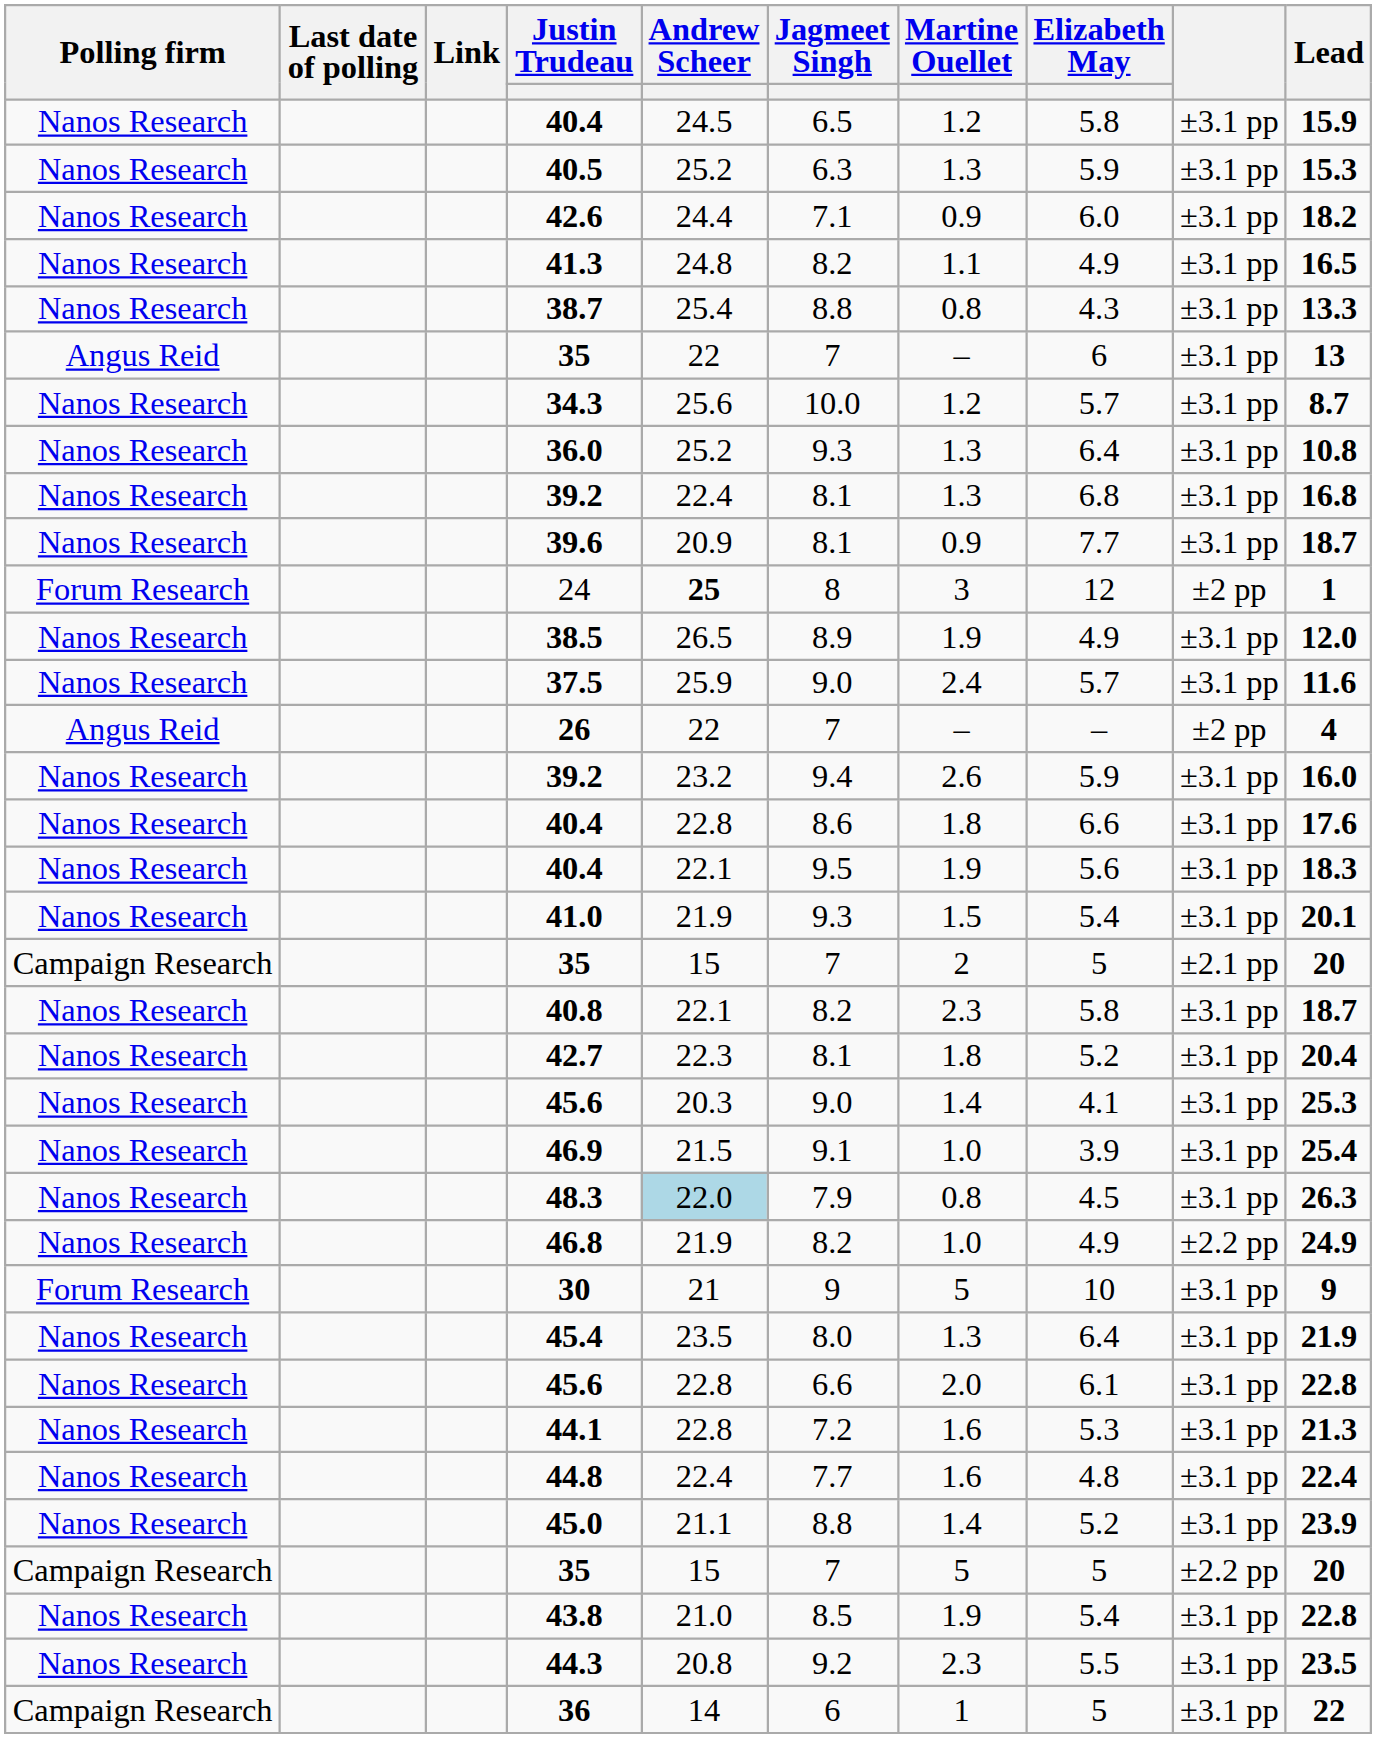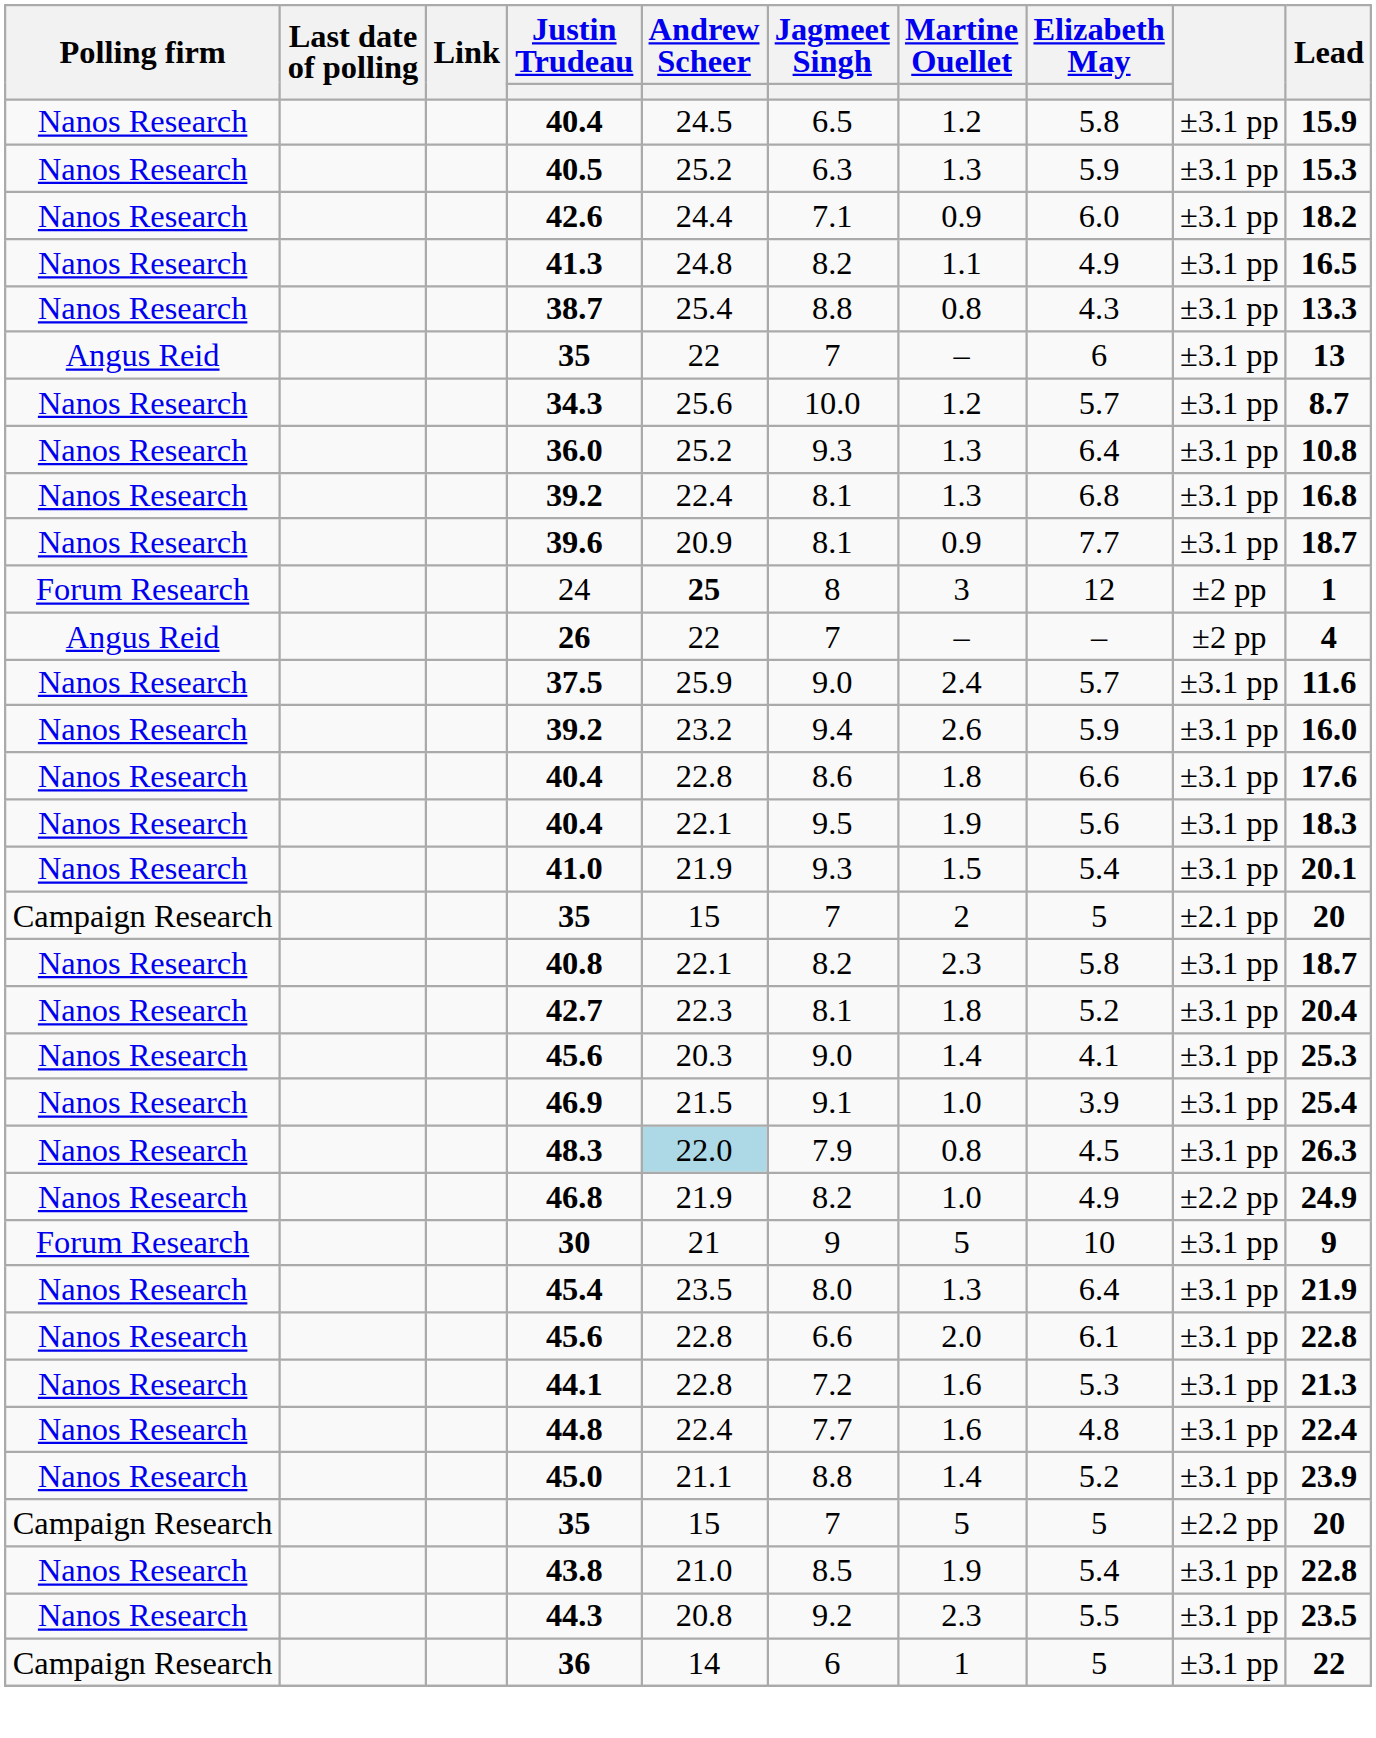- row: (143, 636)
rows swapped: (143, 682) <-> (143, 729)
